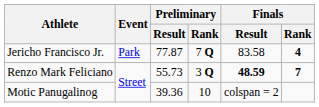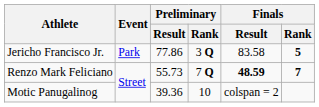(169, 53) 77.87 -> (169, 53) 77.86
(205, 53) 7 Q -> (205, 53) 3 Q
(298, 53) 4 -> (298, 53) 5
(205, 73) 3 Q -> (205, 73) 7 Q
